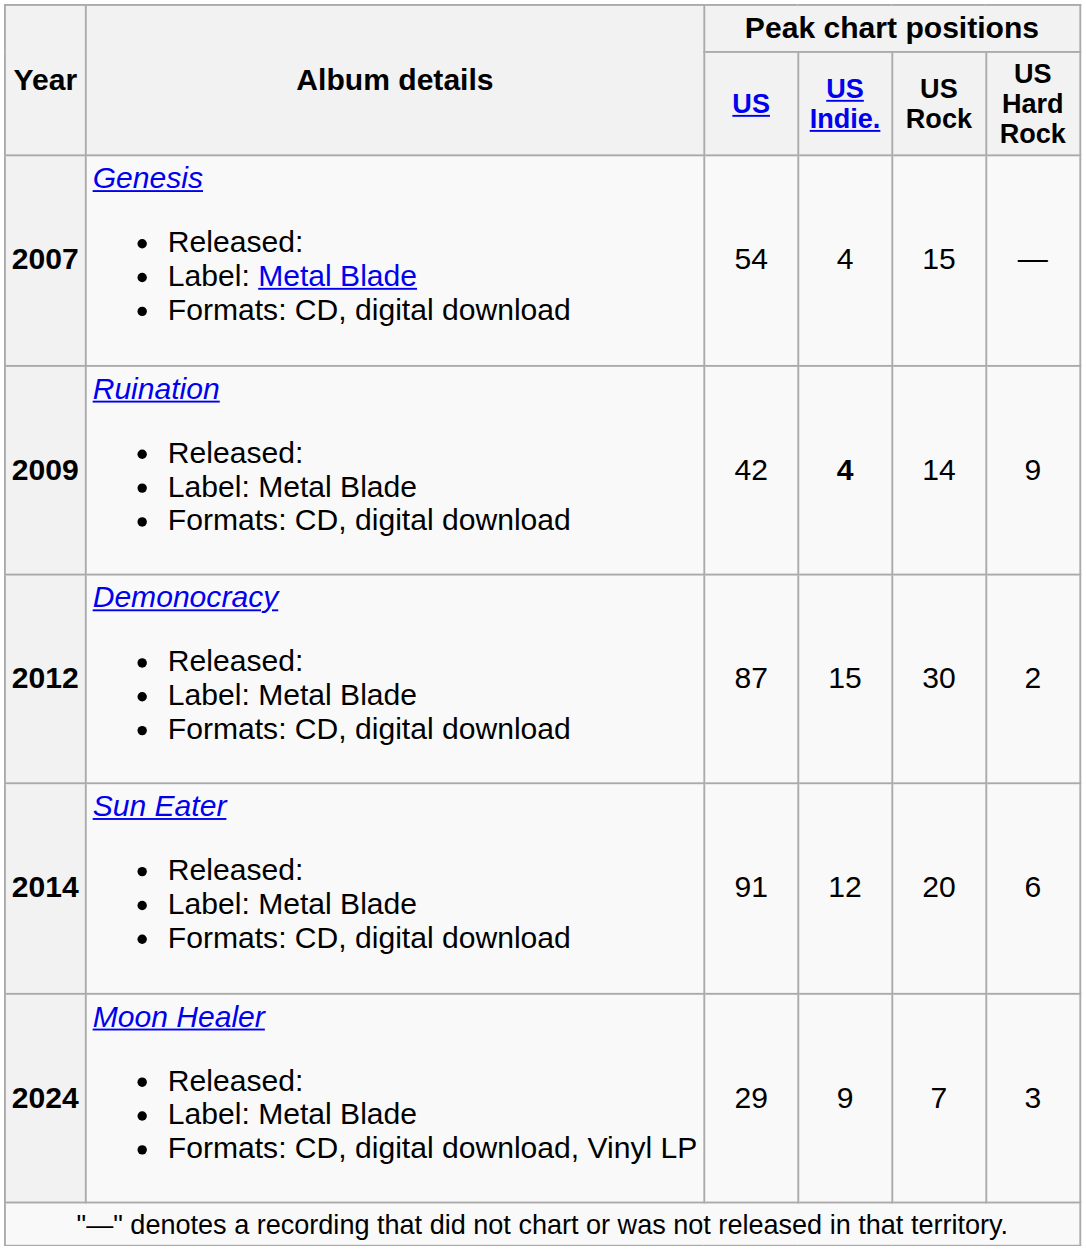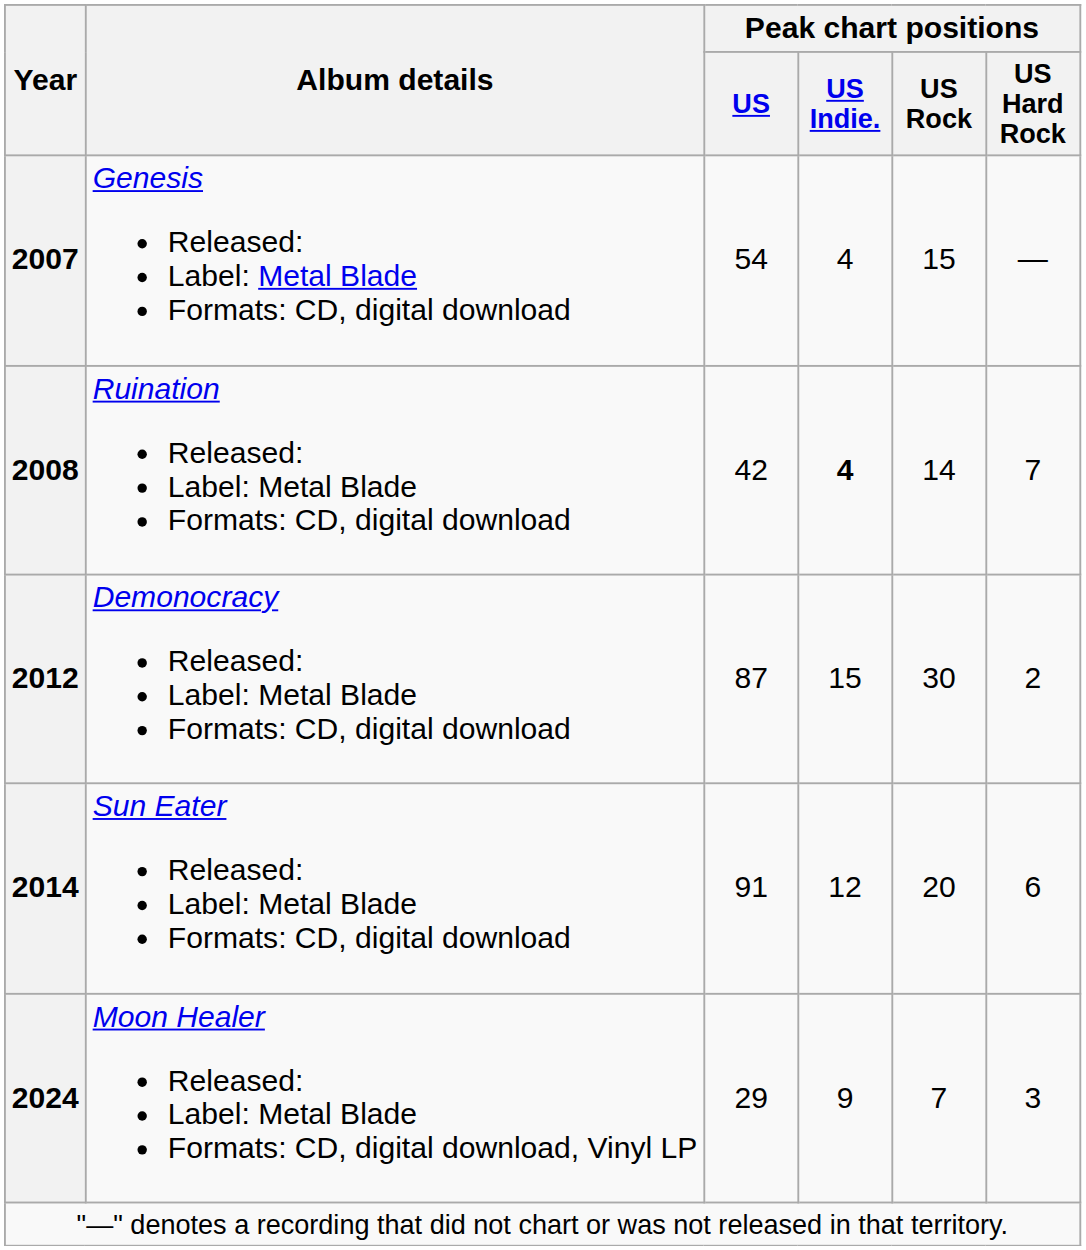(45, 469) 2009 -> (45, 469) 2008
(1033, 469) 9 -> (1033, 469) 7
